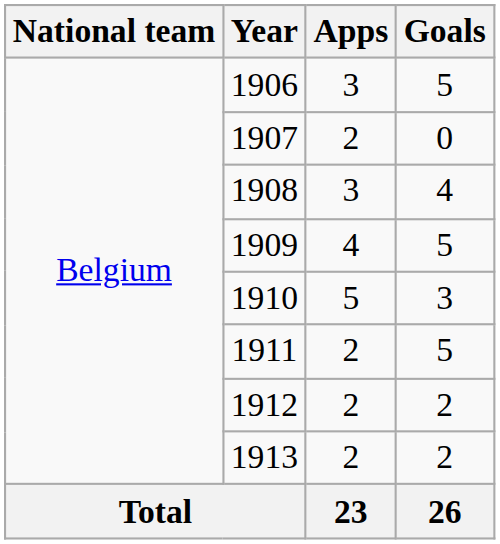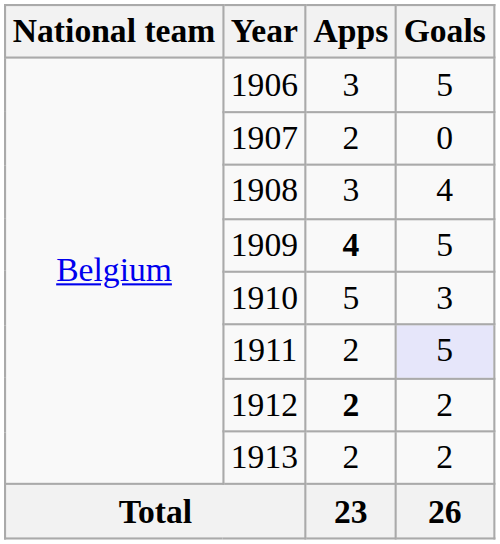(351, 244) normal -> (351, 244) bold
(445, 350) no background -> (445, 350) lavender background
(351, 404) normal -> (351, 404) bold
